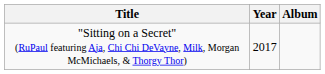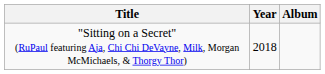(265, 46) 2017 -> (265, 46) 2018
